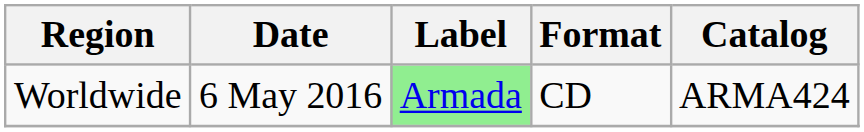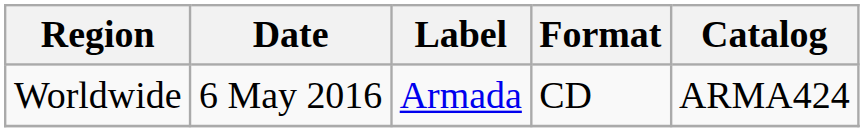(461, 94) lightgreen background -> (461, 94) no background
